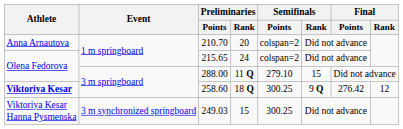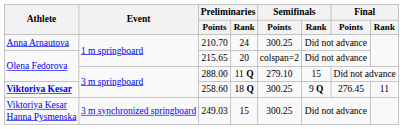(244, 43) 20 -> (244, 43) 24
(279, 43) colspan=2 -> (279, 43) 300.25
(244, 58) 24 -> (244, 58) 20
(351, 90) 276.42 -> (351, 90) 276.45
(384, 90) 12 -> (384, 90) 11
